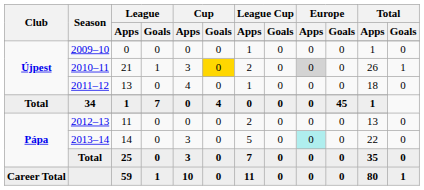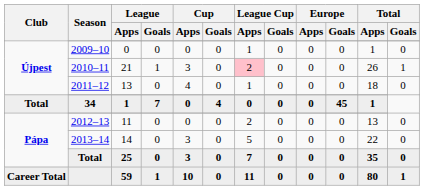(218, 68) gold background -> (218, 68) no background
(249, 68) no background -> (249, 68) pink background
(311, 68) lightgrey background -> (311, 68) no background
(311, 140) paleturquoise background -> (311, 140) no background
